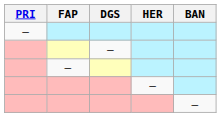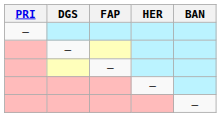columns swapped: (110, 13) <-> (68, 13)
